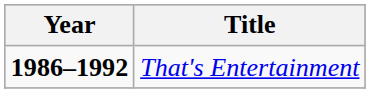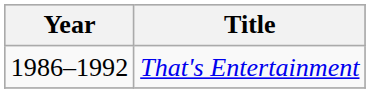(70, 66) bold -> (70, 66) normal
